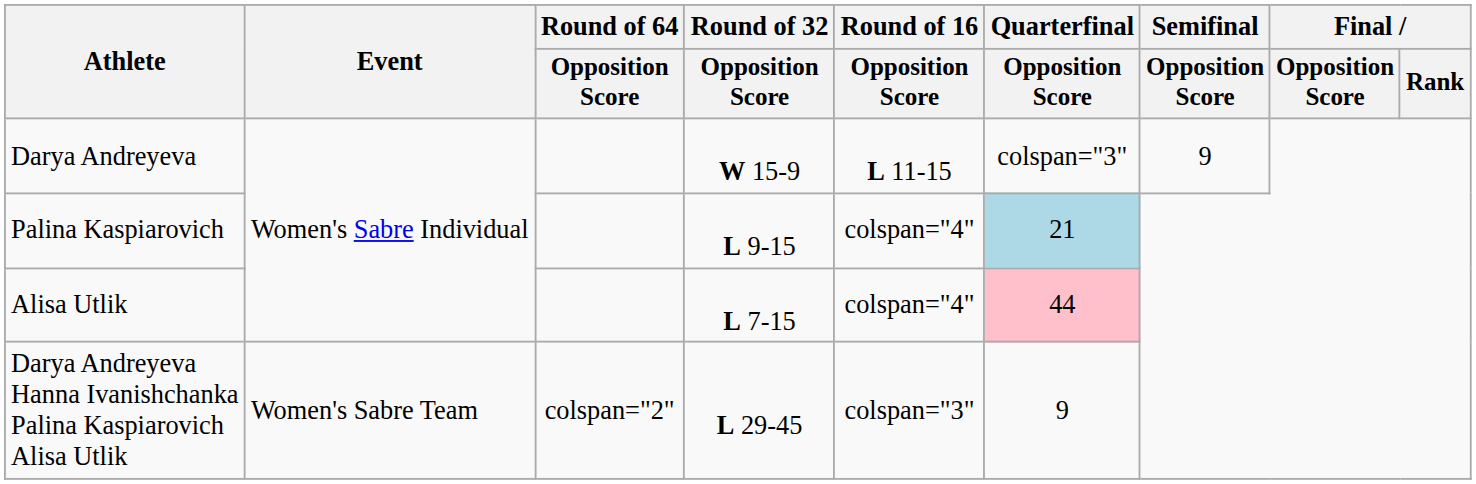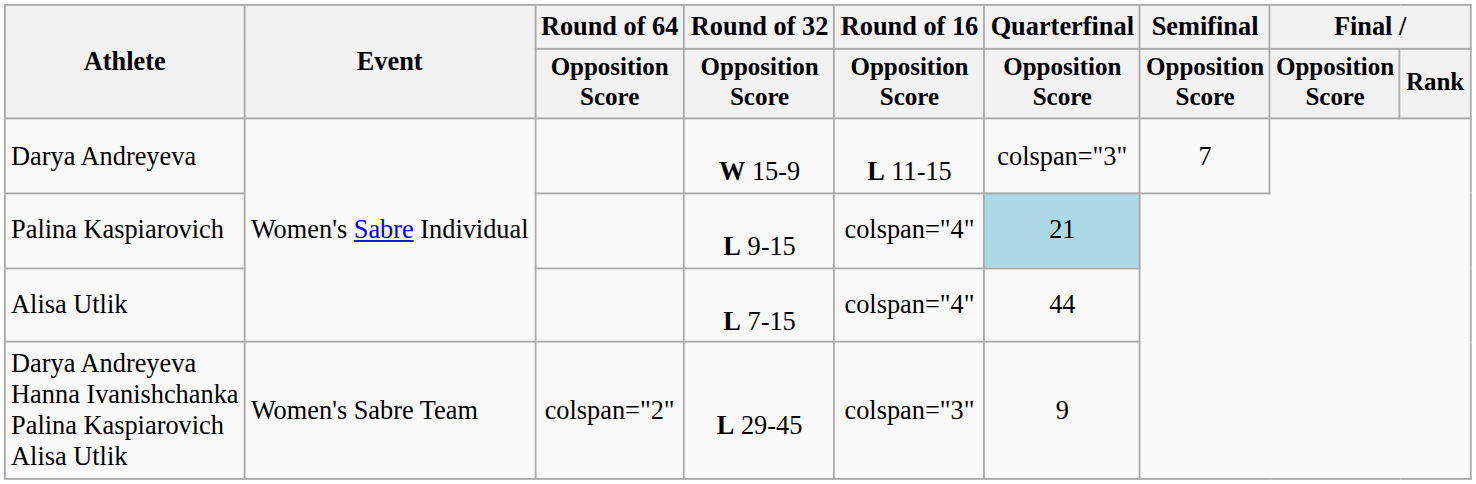(1205, 156) 9 -> (1205, 156) 7
(1062, 305) pink background -> (1062, 305) no background
